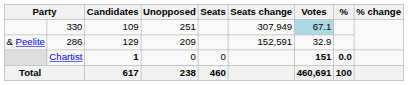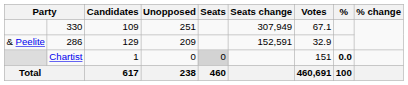(322, 27) lightblue background -> (322, 27) no background
(136, 57) bold -> (136, 57) normal
(223, 57) no background -> (223, 57) lightgrey background
(323, 57) bold -> (323, 57) normal
